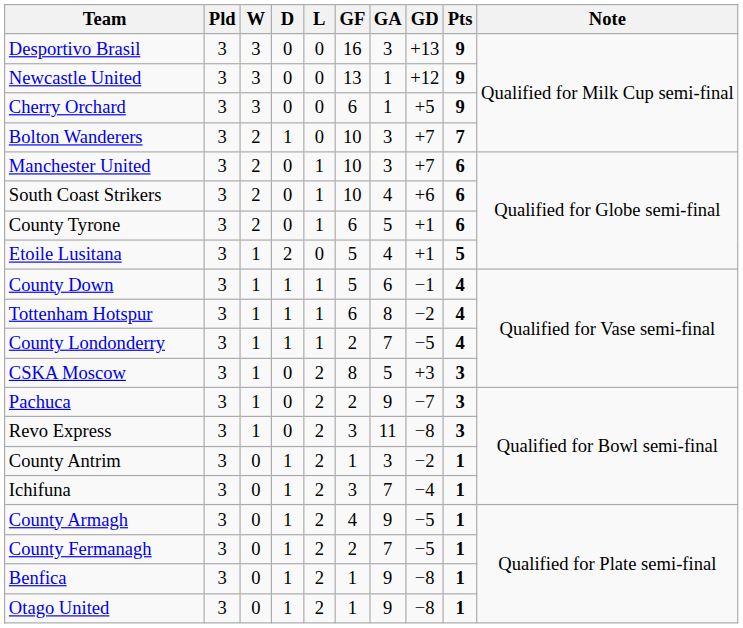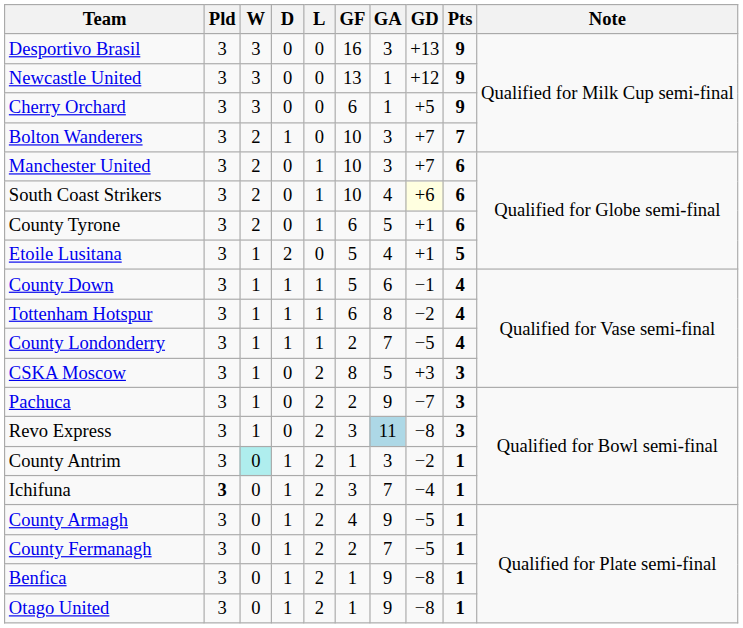(425, 195) no background -> (425, 195) lightyellow background
(388, 431) no background -> (388, 431) lightblue background
(256, 460) no background -> (256, 460) paleturquoise background
(222, 490) normal -> (222, 490) bold
